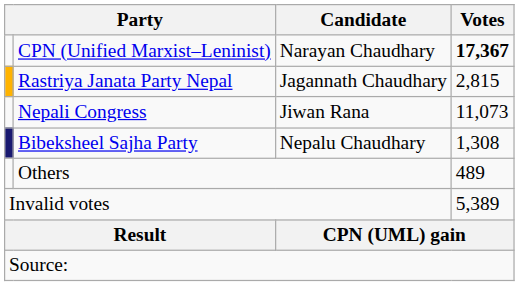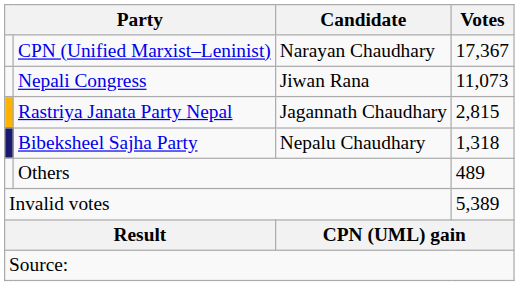(482, 50) bold -> (482, 50) normal
rows swapped: (82, 111) <-> (125, 81)
(478, 142) 1,308 -> (478, 142) 1,318
